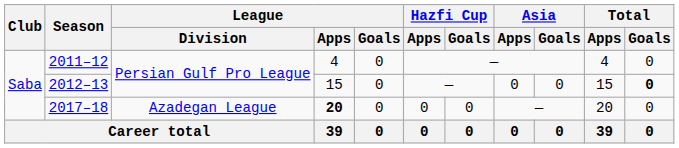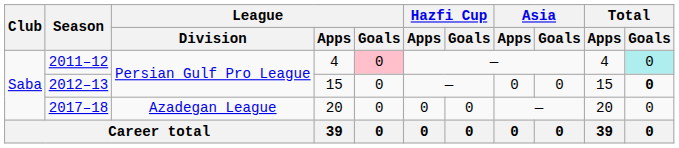(379, 62) no background -> (379, 62) pink background
(649, 62) no background -> (649, 62) paleturquoise background
(334, 108) bold -> (334, 108) normal
